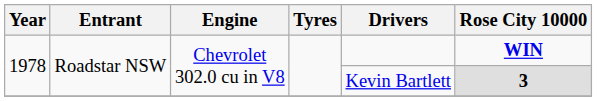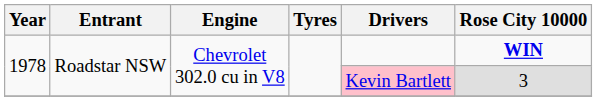(398, 81) no background -> (398, 81) pink background
(523, 81) bold -> (523, 81) normal
